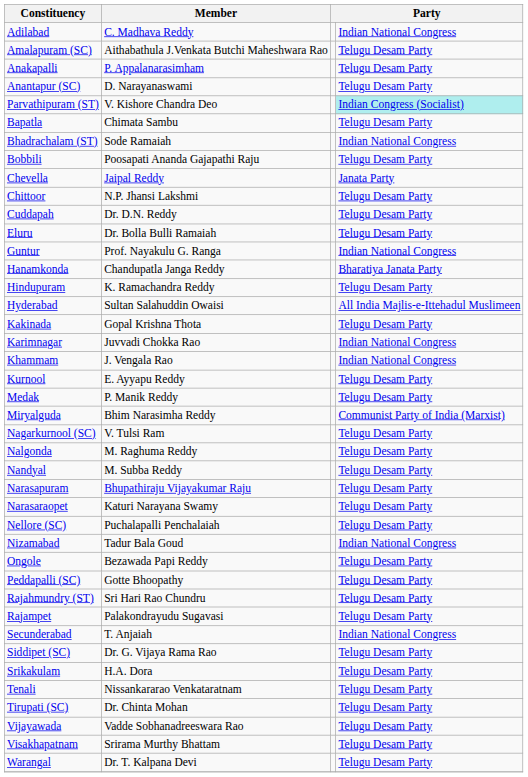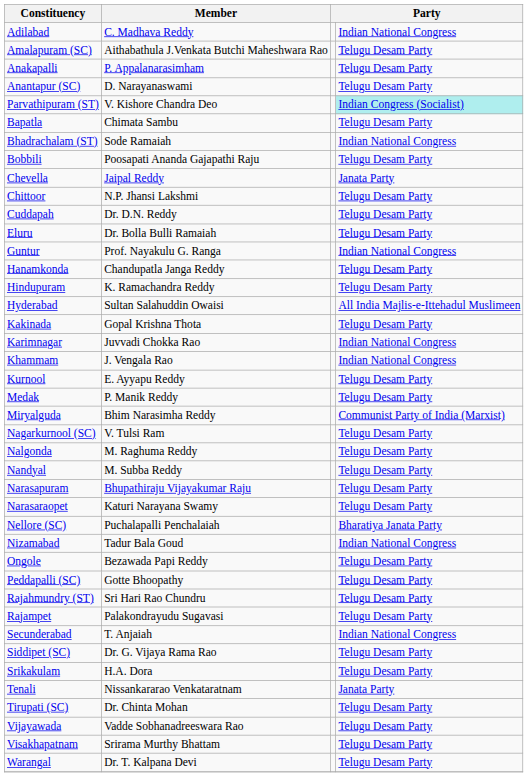(390, 269) Bharatiya Janata Party -> (385, 269) Telugu Desam Party
(385, 525) Telugu Desam Party -> (390, 525) Bharatiya Janata Party
(385, 689) Telugu Desam Party -> (366, 689) Janata Party
